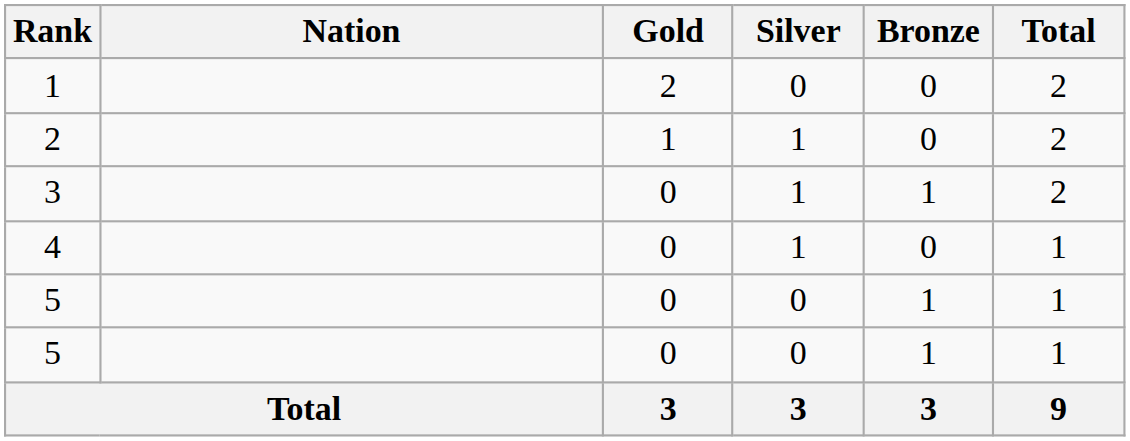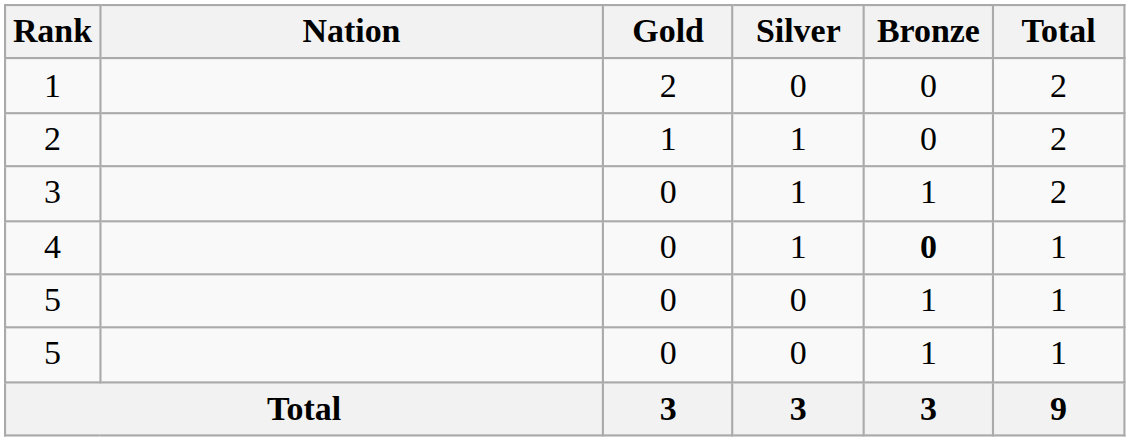(928, 246) normal -> (928, 246) bold
